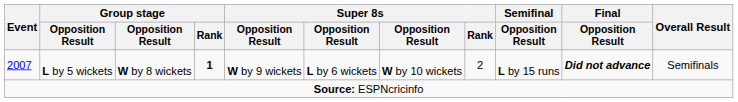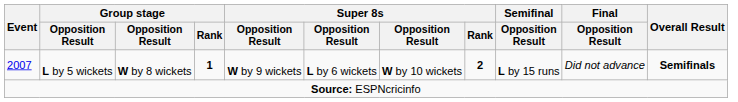(480, 65) normal -> (480, 65) bold
(608, 65) bold -> (605, 65) normal
(693, 65) normal -> (687, 65) bold
